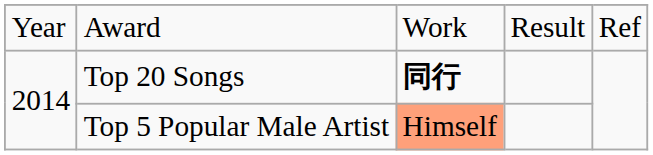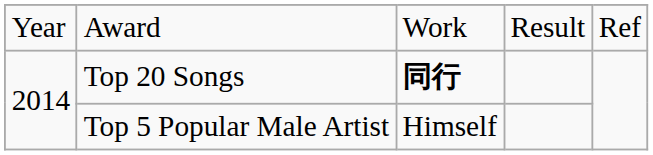(450, 126) lightsalmon background -> (450, 126) no background
